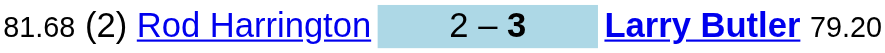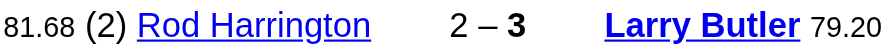(488, 25) lightblue background -> (488, 25) no background
